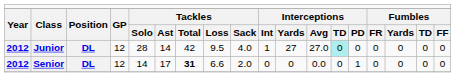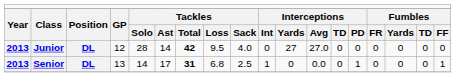(18, 48) 2012 -> (18, 48) 2013
(189, 48) normal -> (189, 48) bold
(267, 48) 1 -> (267, 48) 0
(340, 48) paleturquoise background -> (340, 48) no background
(18, 64) 2012 -> (18, 64) 2013
(120, 64) 12 -> (120, 64) 13
(217, 64) 6.6 -> (217, 64) 6.8
(245, 64) 2.0 -> (245, 64) 2.5
(267, 64) 0 -> (267, 64) 1
(442, 64) 0 -> (442, 64) 1
